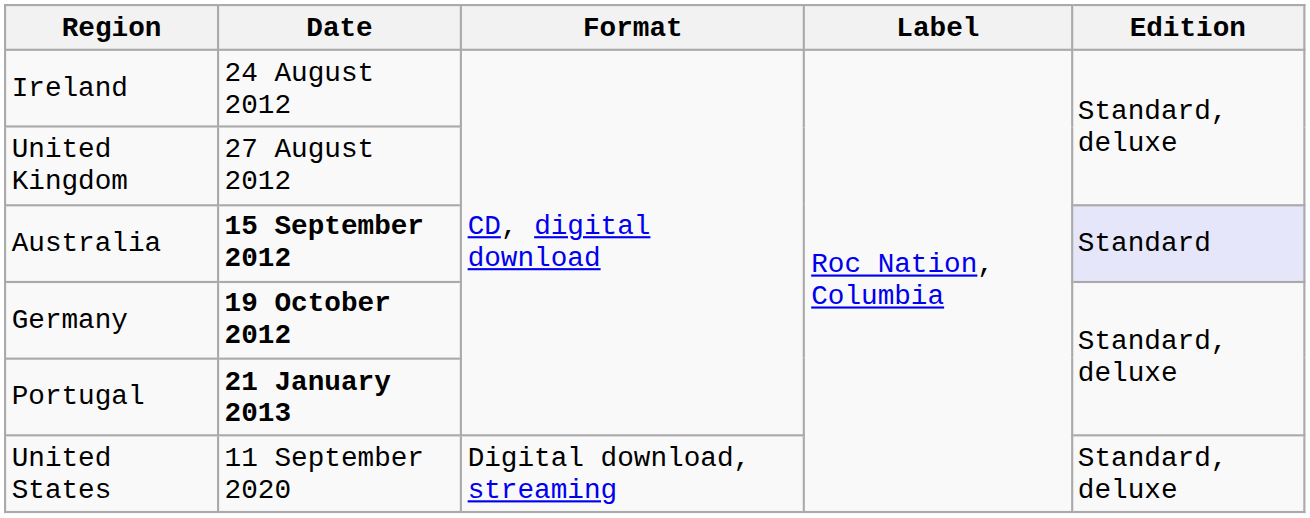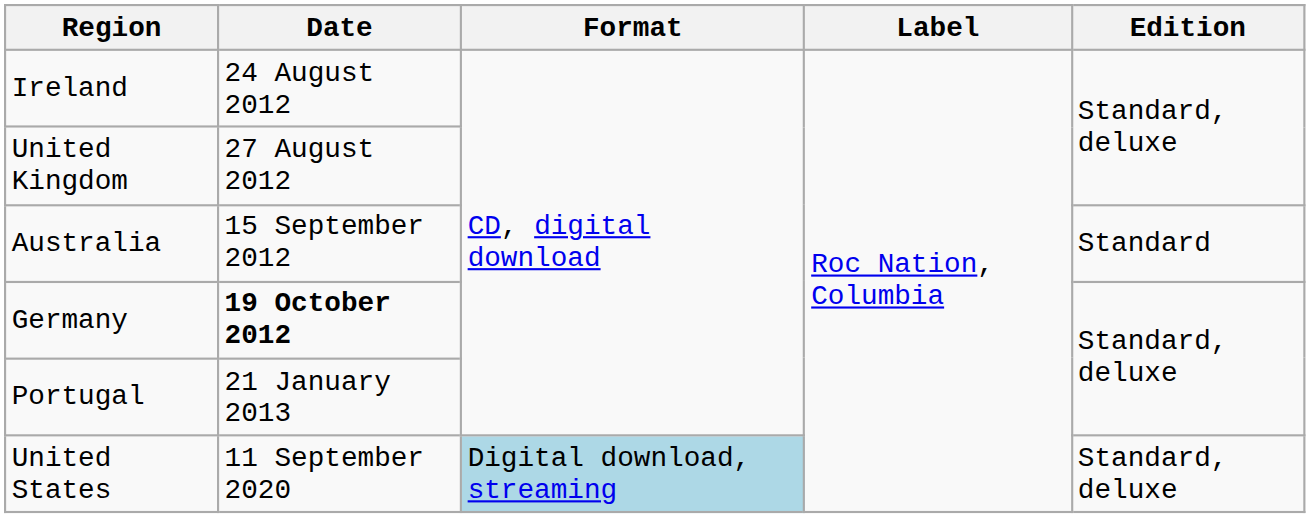(324, 243) bold -> (324, 243) normal
(1144, 243) lavender background -> (1144, 243) no background
(308, 397) bold -> (308, 397) normal
(609, 474) no background -> (609, 474) lightblue background
